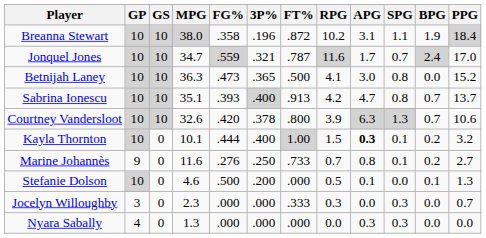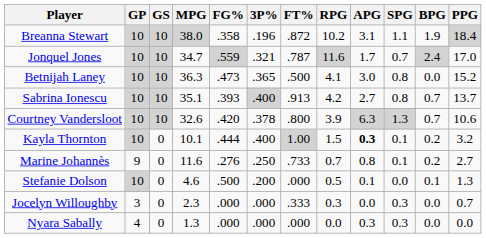(367, 98) 4.7 -> (367, 98) 2.7
